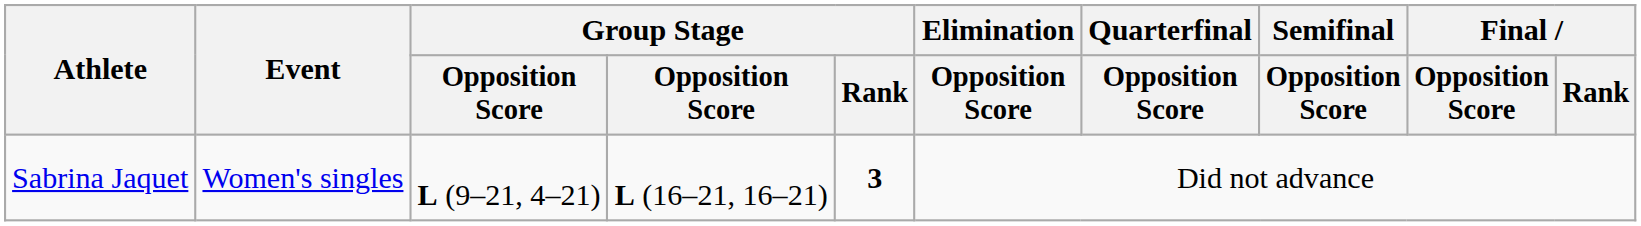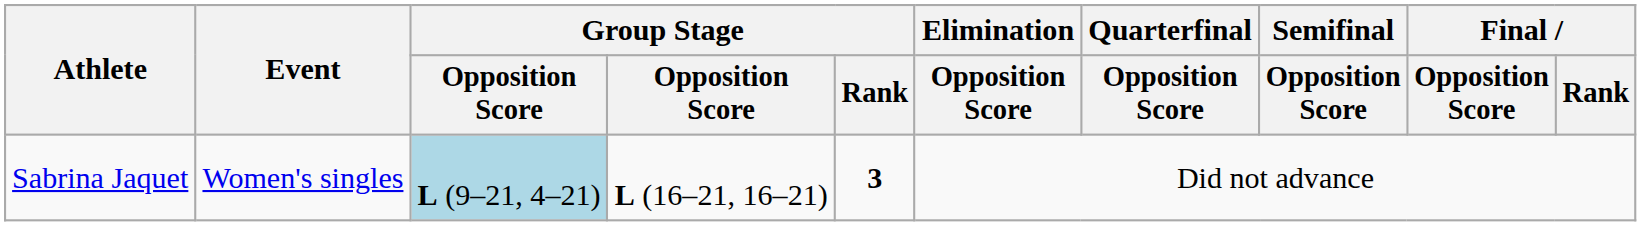(509, 195) no background -> (509, 195) lightblue background
